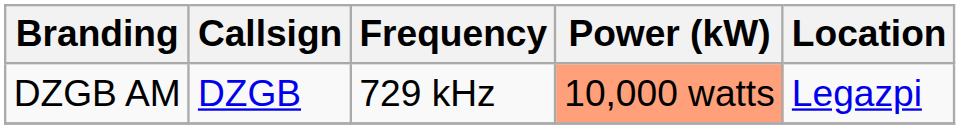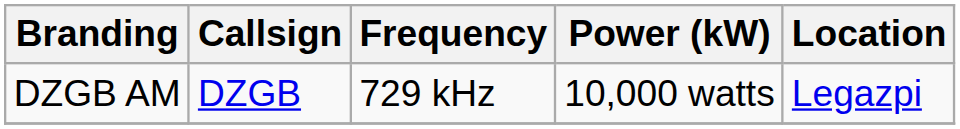(669, 92) lightsalmon background -> (669, 92) no background
